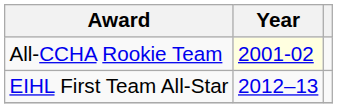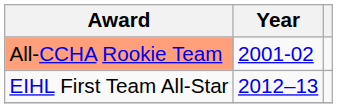(116, 53) no background -> (116, 53) lightsalmon background
(276, 53) lightyellow background -> (276, 53) no background
